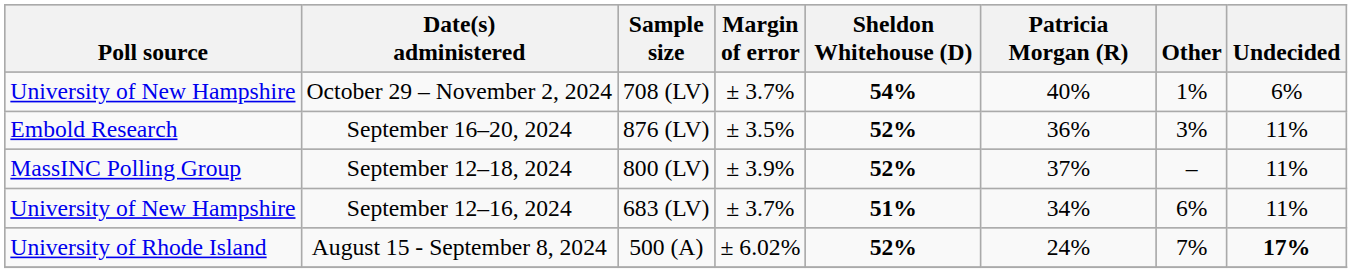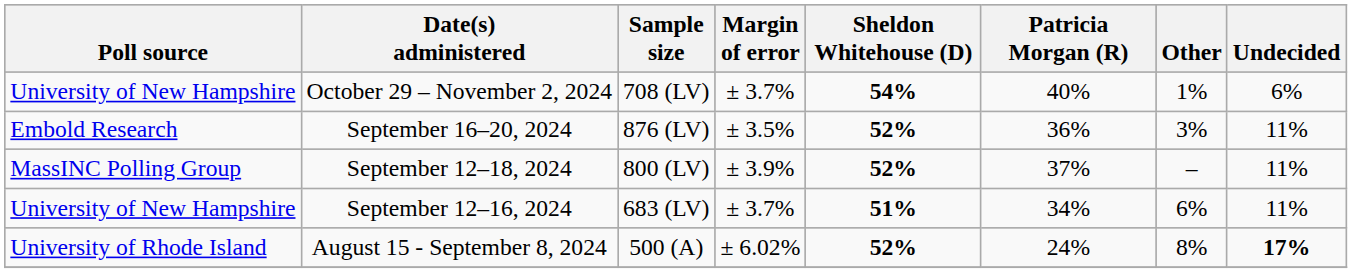(1192, 246) 7% -> (1192, 246) 8%
